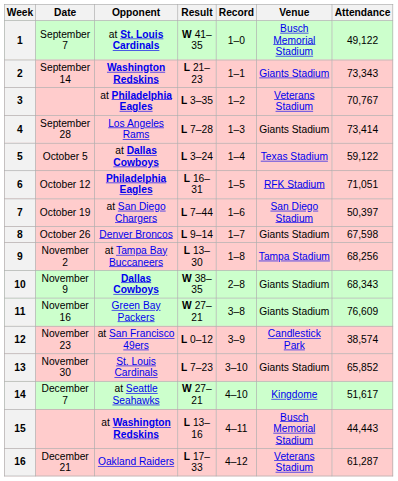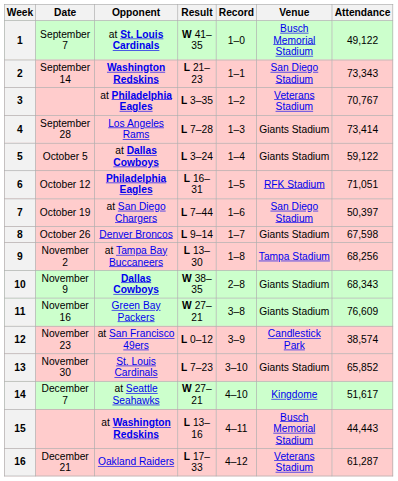(294, 73) Giants Stadium -> (294, 73) San Diego Stadium
(294, 157) Texas Stadium -> (294, 157) Giants Stadium
